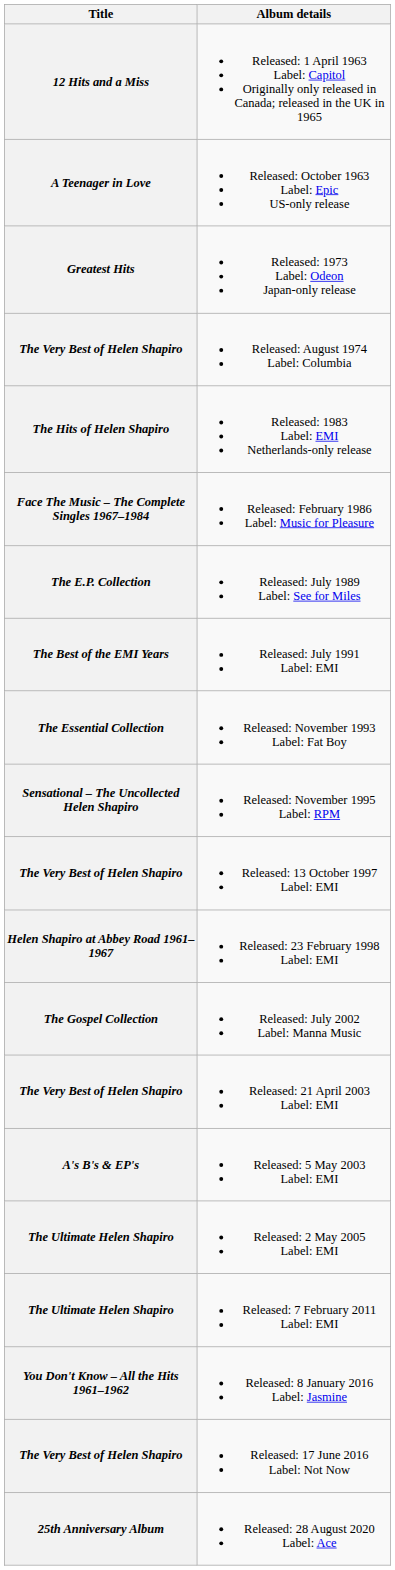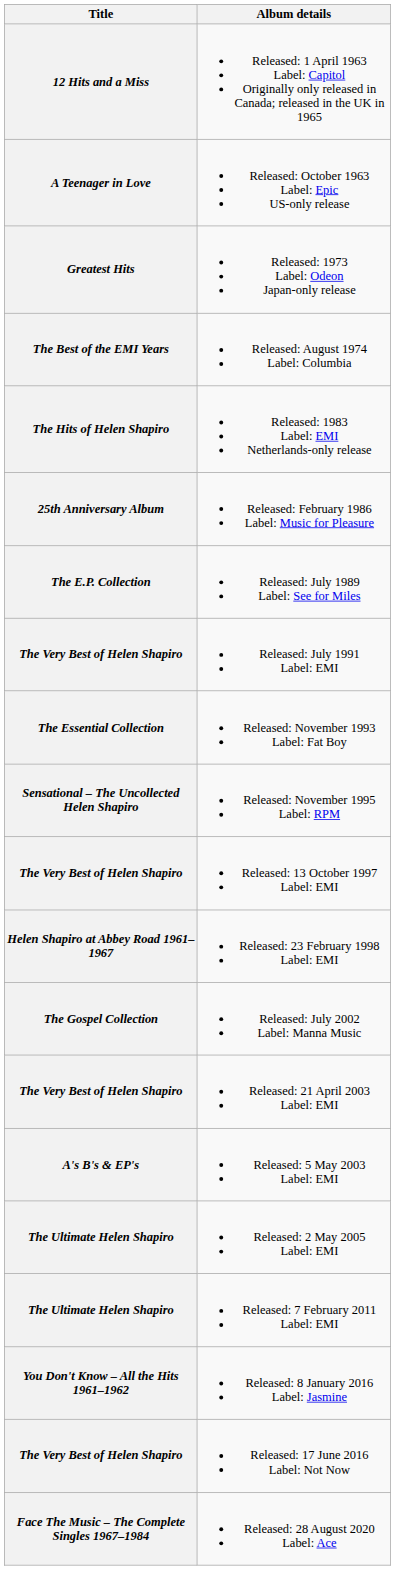(101, 349) The Very Best of Helen Shapiro -> (101, 349) The Best of the EMI Years
(101, 509) Face The Music – The Complete Singles 1967–1984 -> (101, 509) 25th Anniversary Album
(101, 654) The Best of the EMI Years -> (101, 654) The Very Best of Helen Shapiro
(101, 1528) 25th Anniversary Album -> (101, 1528) Face The Music – The Complete Singles 1967–1984
